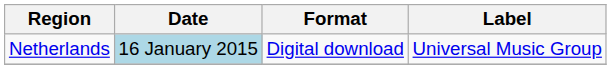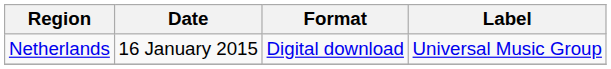(188, 49) lightblue background -> (188, 49) no background
